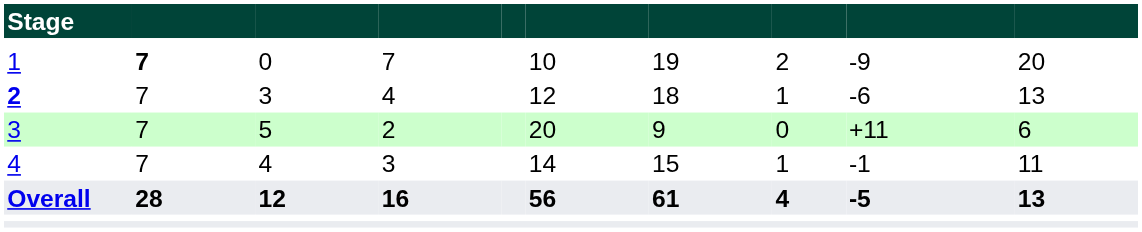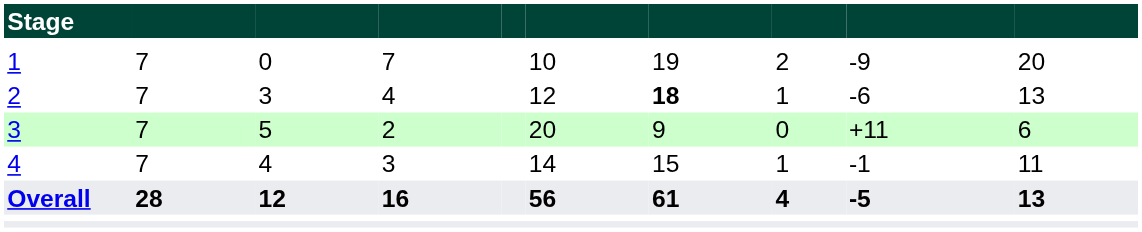(142, 62) bold -> (142, 62) normal
(14, 96) bold -> (14, 96) normal
(666, 96) normal -> (666, 96) bold
